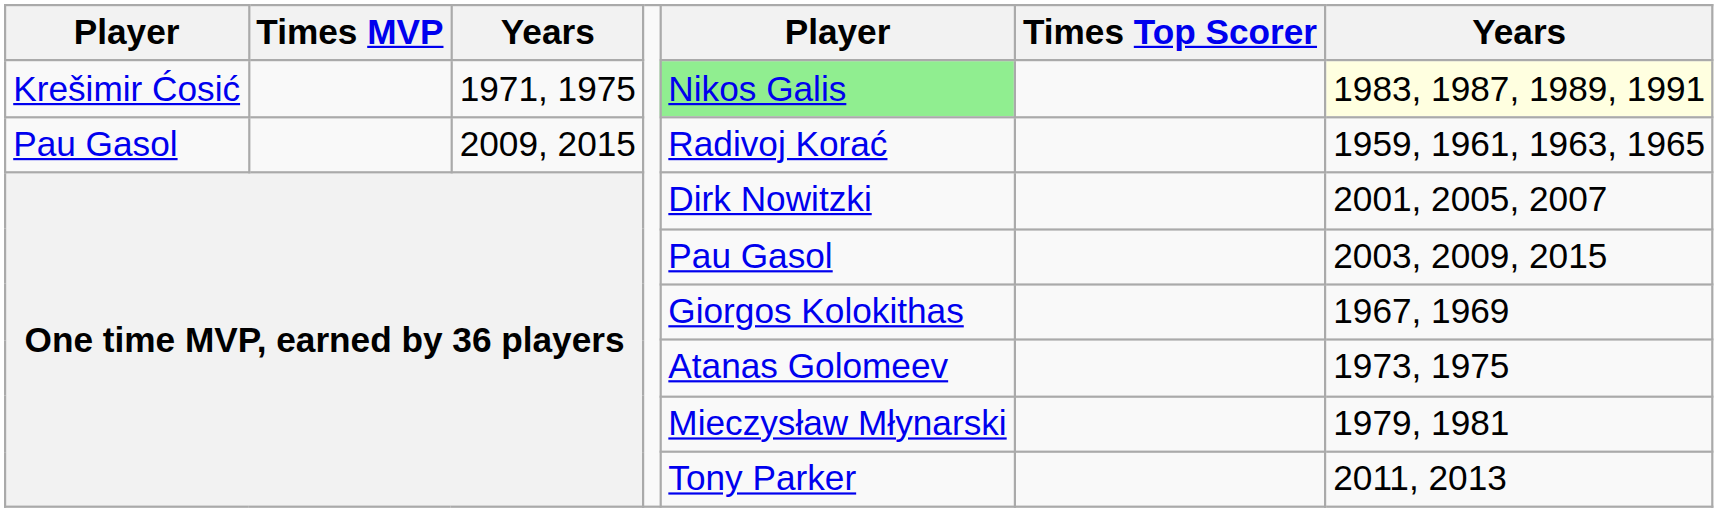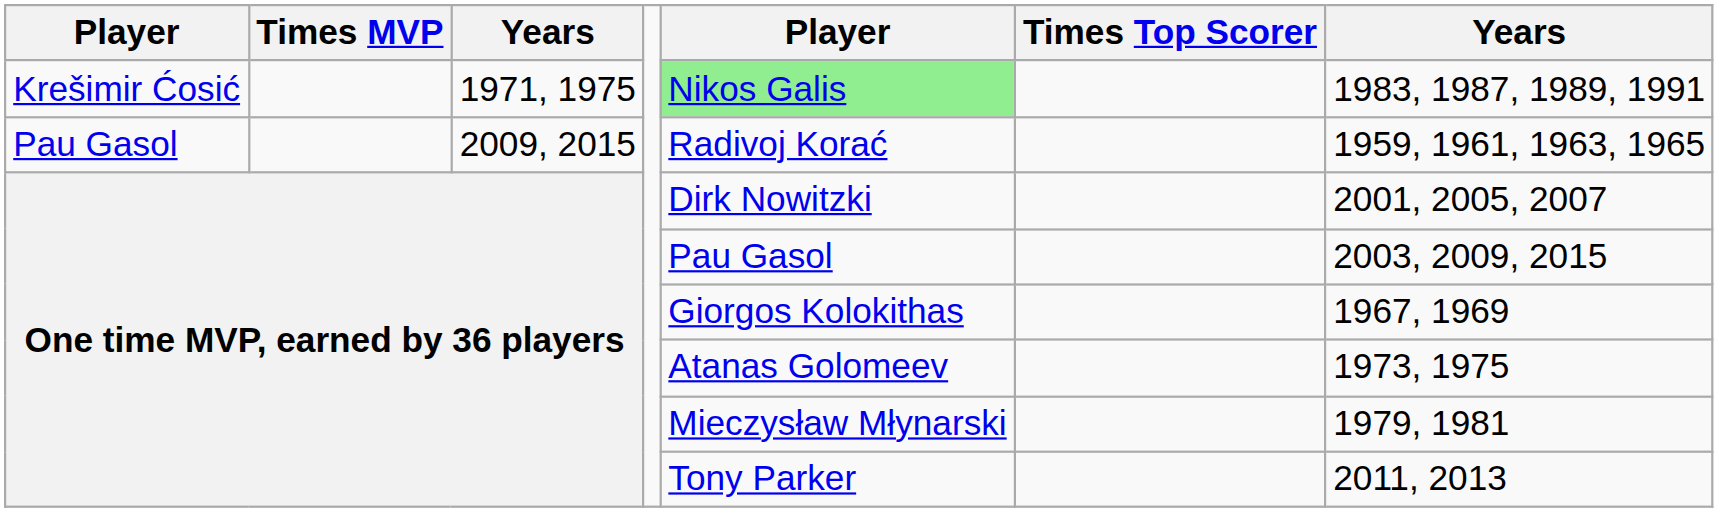(1519, 88) lightyellow background -> (1519, 88) no background
